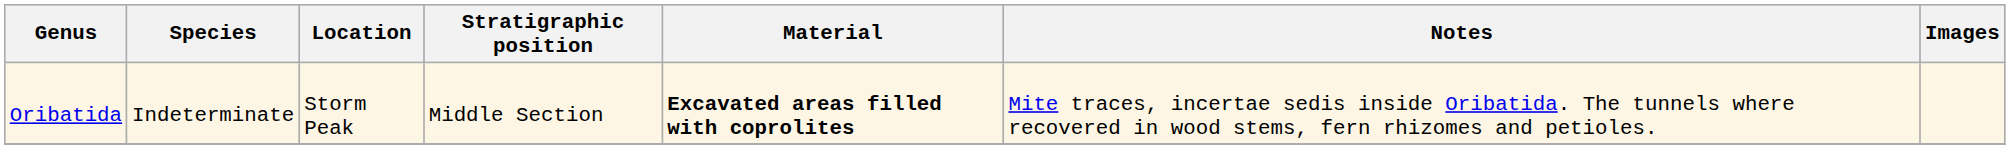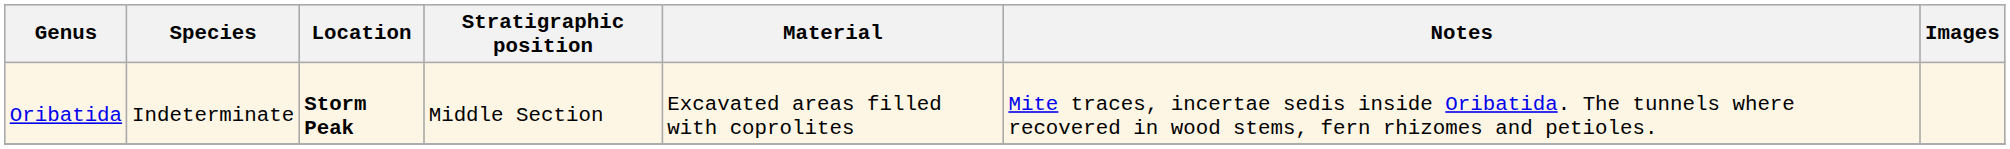(335, 116) normal -> (335, 116) bold
(805, 116) bold -> (805, 116) normal
